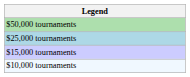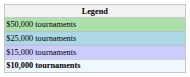(41, 65) normal -> (43, 65) bold
